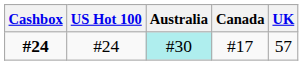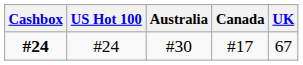(179, 45) paleturquoise background -> (179, 45) no background
(283, 45) 57 -> (283, 45) 67
